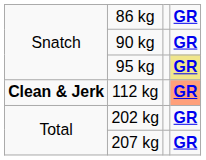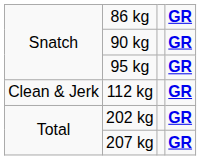(185, 67) khaki background -> (180, 67) no background
(56, 92) bold -> (53, 92) normal
(185, 92) lightsalmon background -> (180, 92) no background
